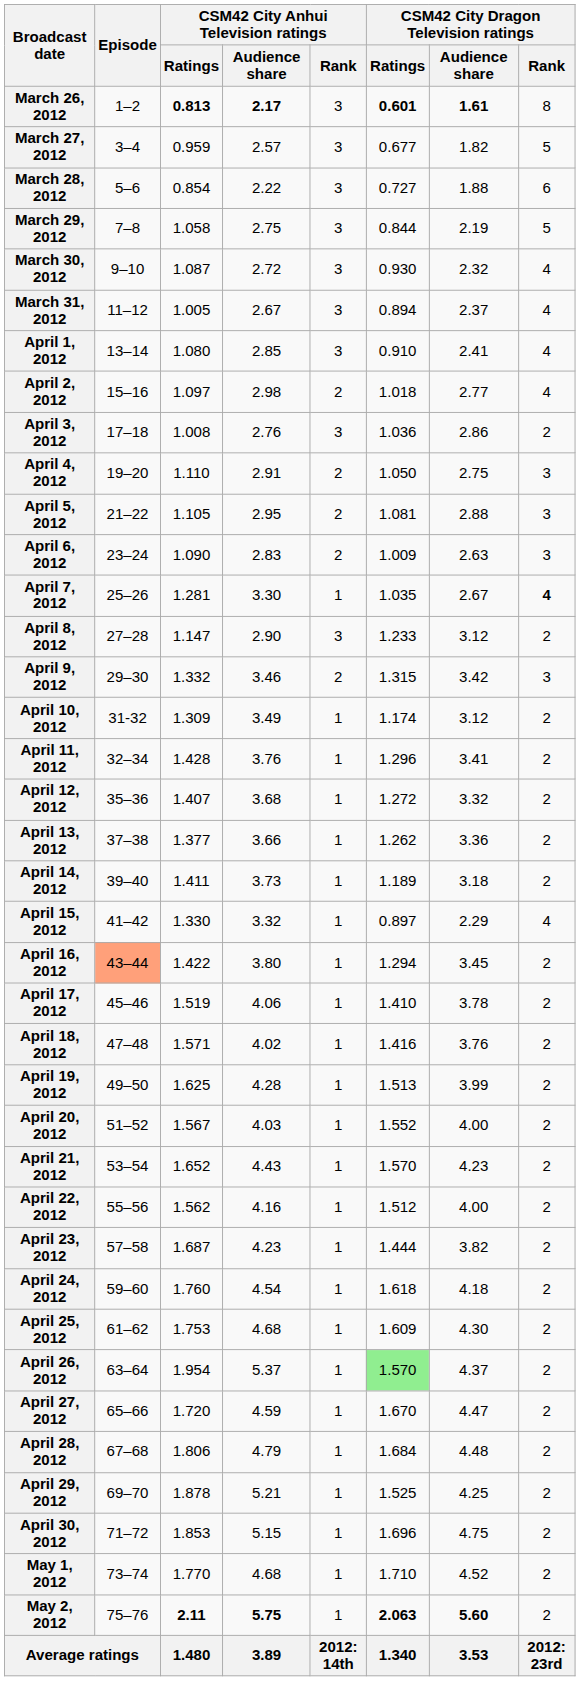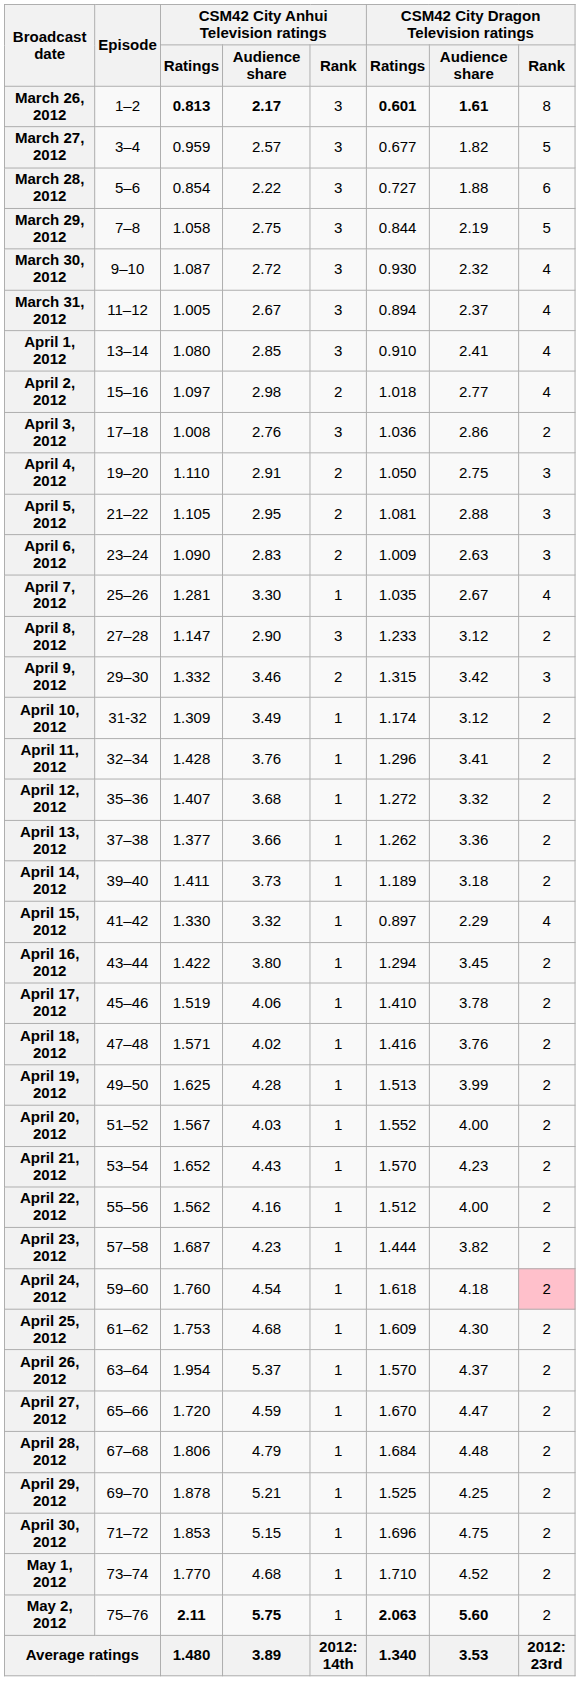(547, 595) bold -> (547, 595) normal
(128, 962) lightsalmon background -> (128, 962) no background
(547, 1288) no background -> (547, 1288) pink background
(398, 1370) lightgreen background -> (398, 1370) no background
